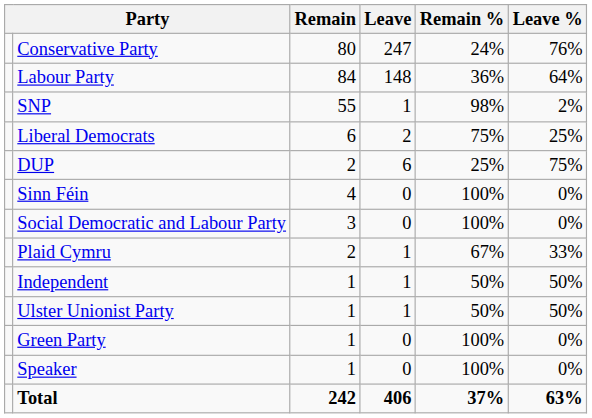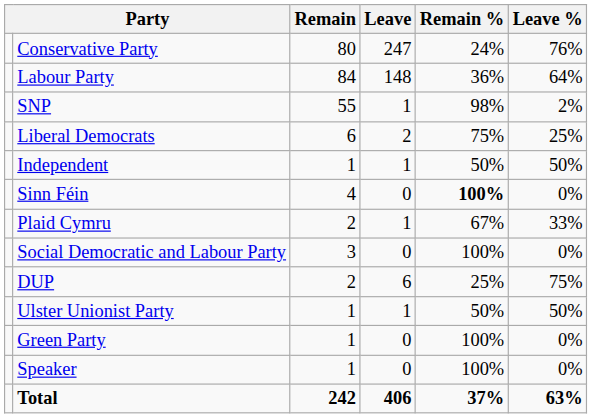rows swapped: (36, 164) <-> (63, 281)
(483, 194) normal -> (481, 194) bold
rows swapped: (64, 252) <-> (152, 223)
